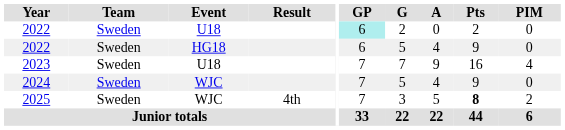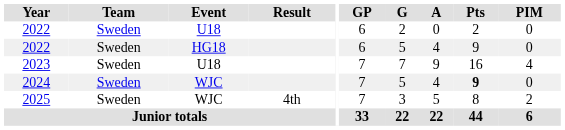(362, 30) paleturquoise background -> (362, 30) no background
(476, 82) normal -> (476, 82) bold
(476, 99) bold -> (476, 99) normal
